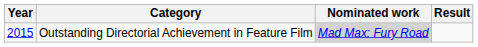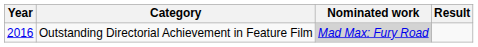(20, 32) 2015 -> (20, 32) 2016
